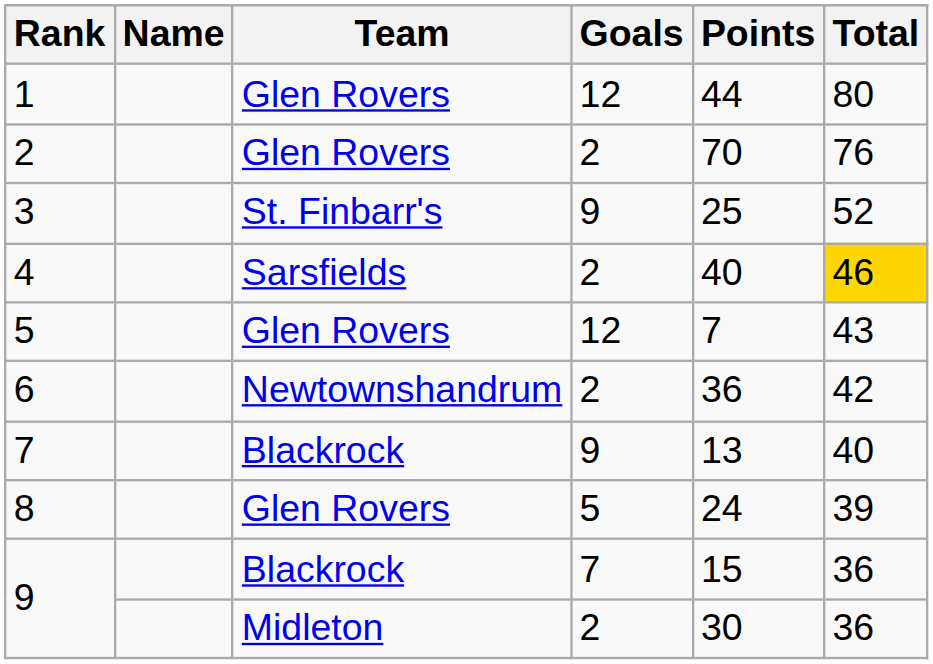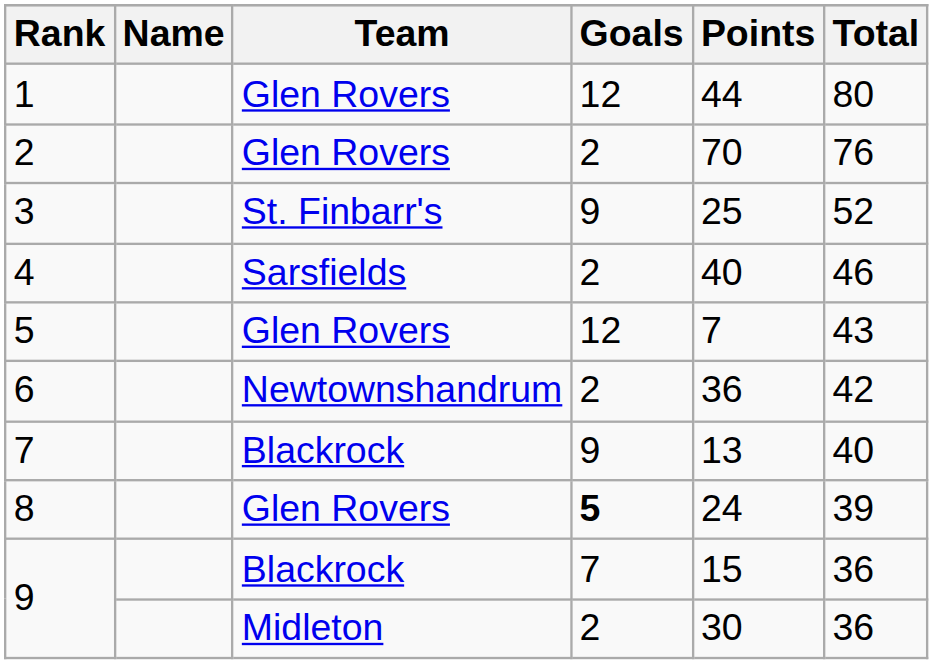(853, 271) gold background -> (853, 271) no background
(590, 509) normal -> (590, 509) bold
